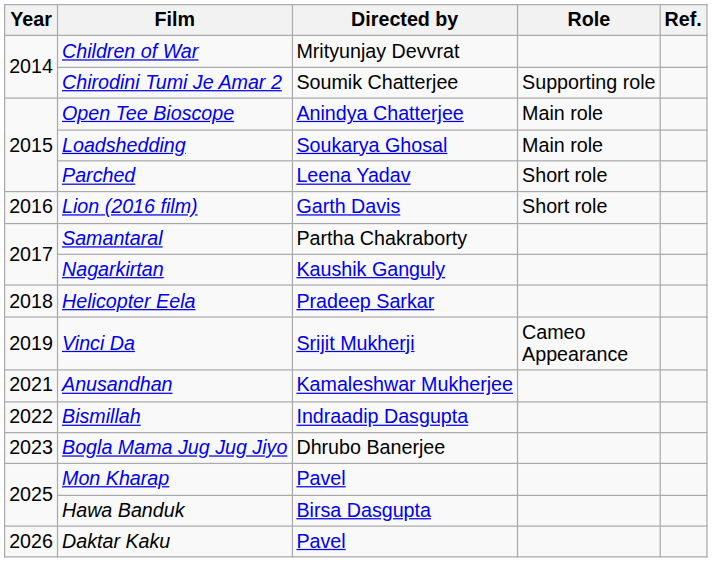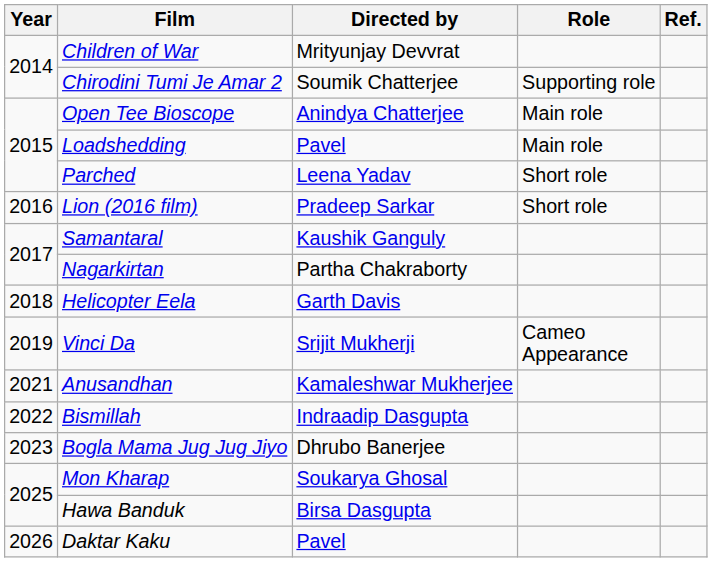(372, 144) Soukarya Ghosal -> (321, 144) Pavel
(348, 207) Garth Davis -> (365, 207) Pradeep Sarkar
(382, 238) Partha Chakraborty -> (371, 238) Kaushik Ganguly
(371, 269) Kaushik Ganguly -> (382, 269) Partha Chakraborty
(365, 301) Pradeep Sarkar -> (348, 301) Garth Davis
(321, 479) Pavel -> (372, 479) Soukarya Ghosal
